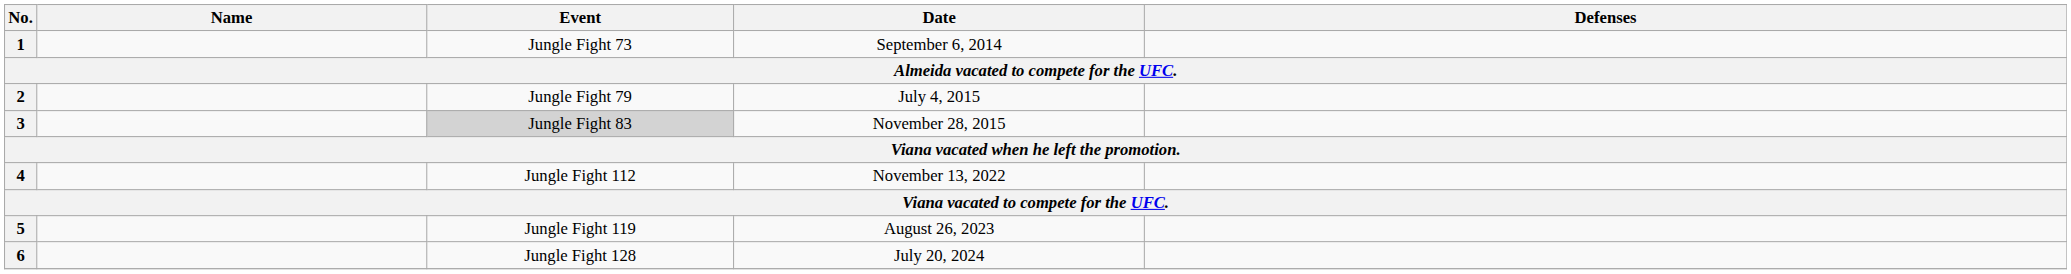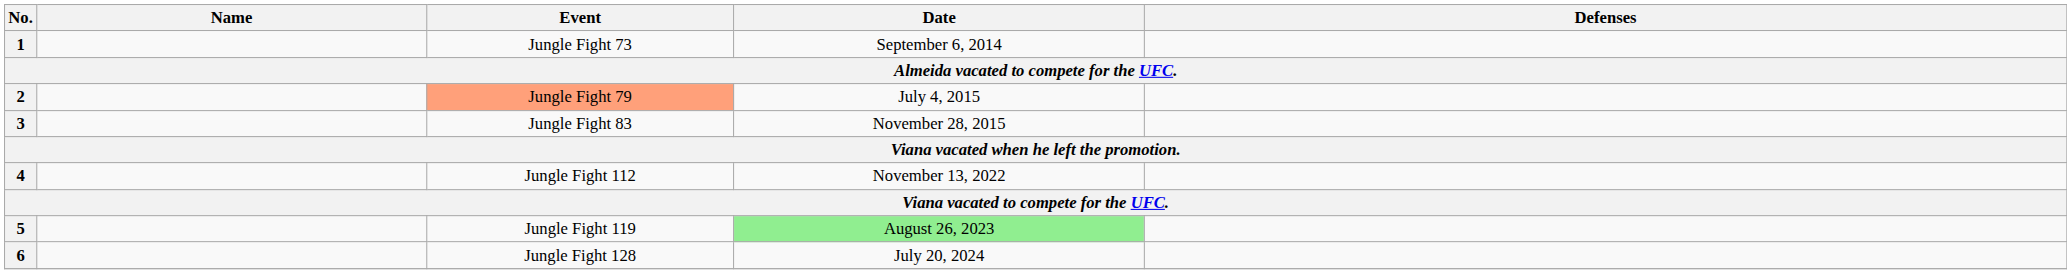(580, 96) no background -> (580, 96) lightsalmon background
(580, 123) lightgrey background -> (580, 123) no background
(939, 228) no background -> (939, 228) lightgreen background
